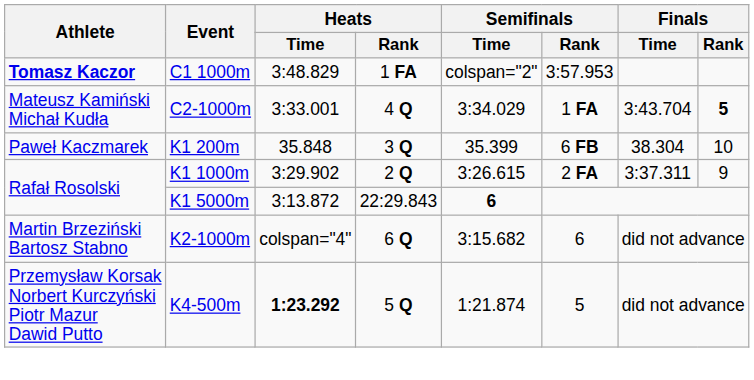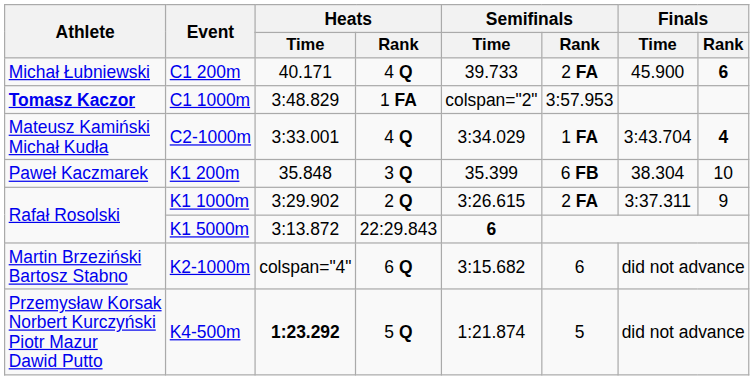+ row: (205, 72)
(723, 109) 5 -> (723, 137) 4
